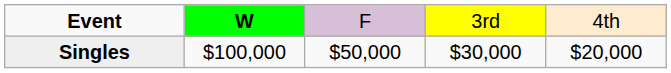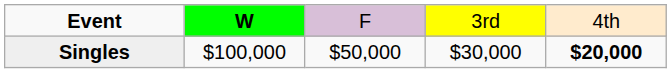(606, 52) normal -> (606, 52) bold
